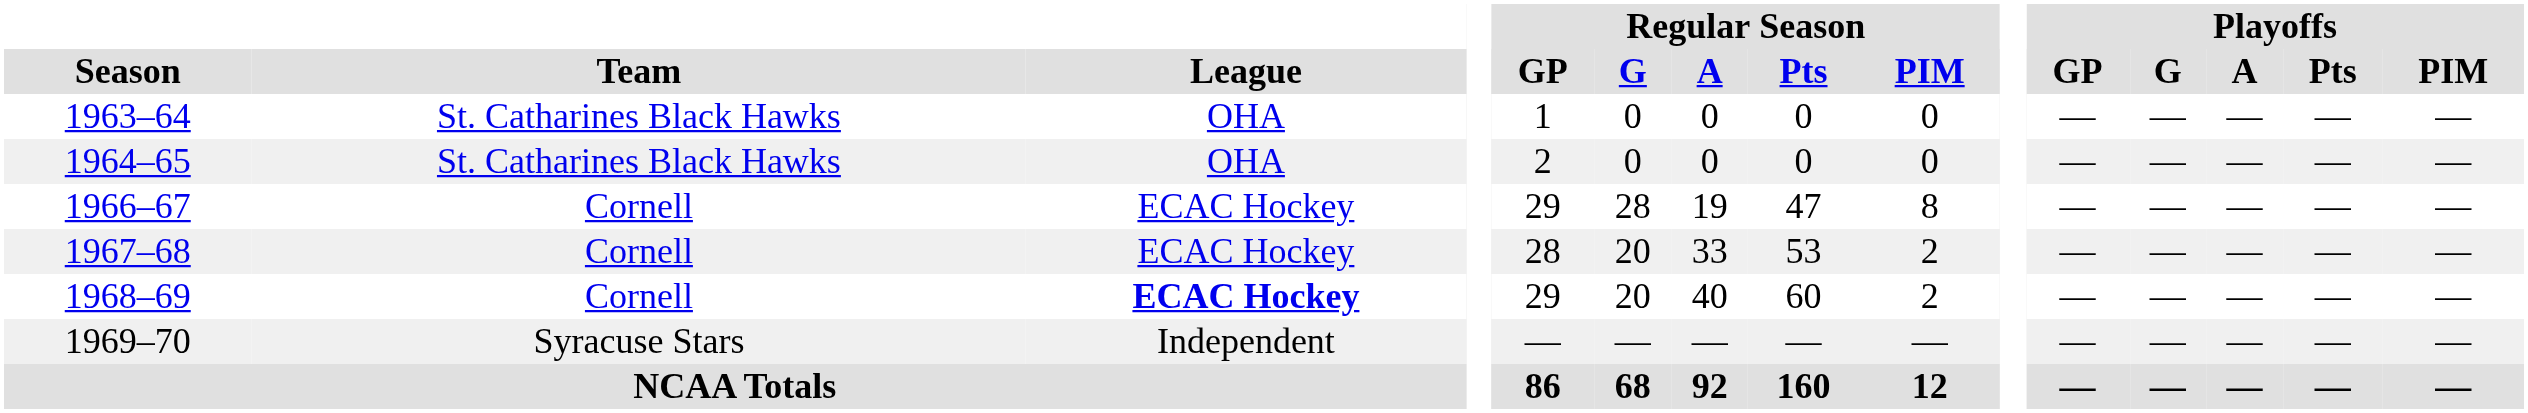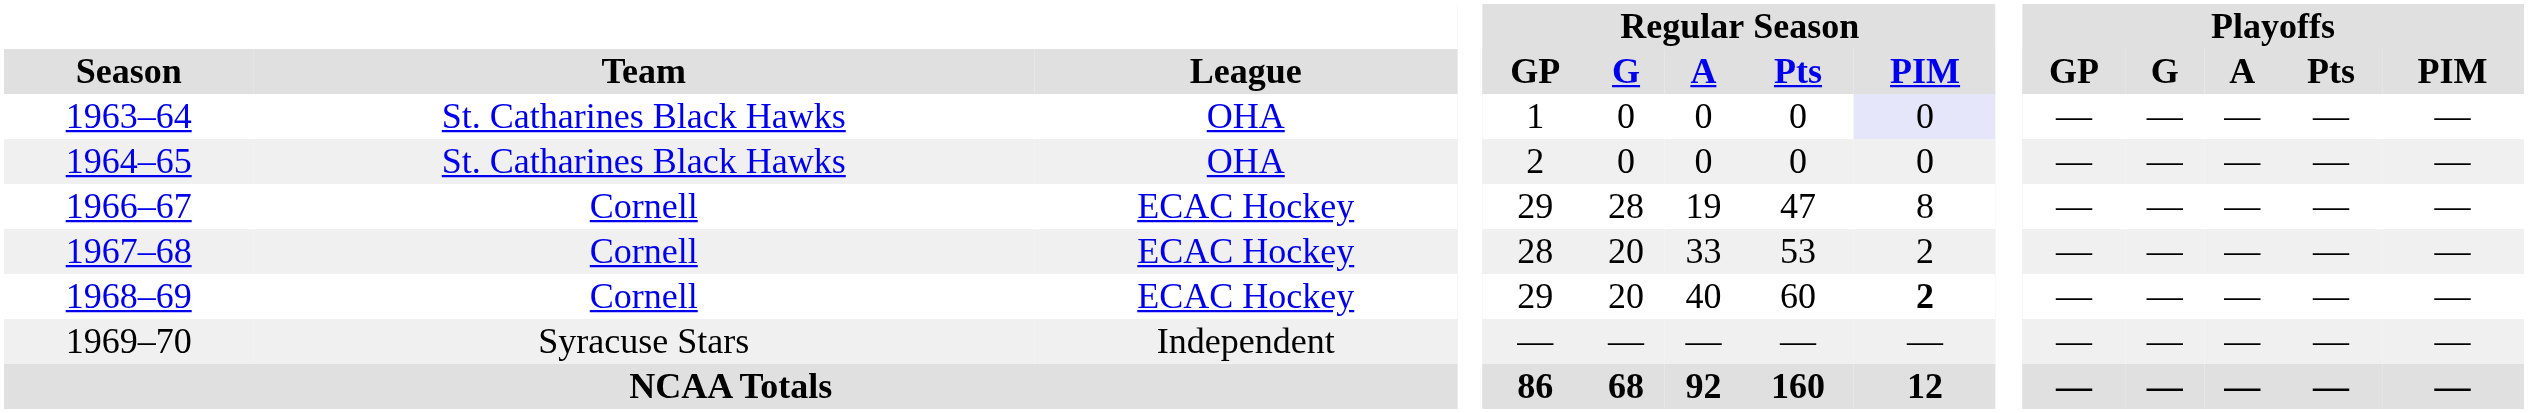(1930, 115) no background -> (1925, 115) lavender background
(1246, 295) bold -> (1246, 295) normal
(1930, 295) normal -> (1925, 295) bold
